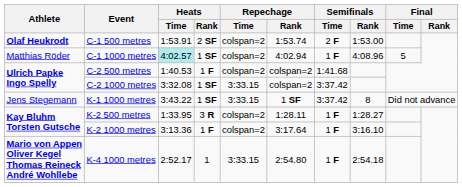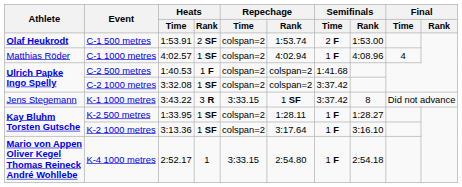(176, 56) paleturquoise background -> (176, 56) no background
(403, 56) 5 -> (403, 56) 4
(243, 85) 3:33.15 -> (243, 85) colspan=2
(207, 100) 1 SF -> (207, 100) 3 R
(207, 115) 3 R -> (207, 115) 1 SF
(207, 130) 1 F -> (207, 130) 1 SF
